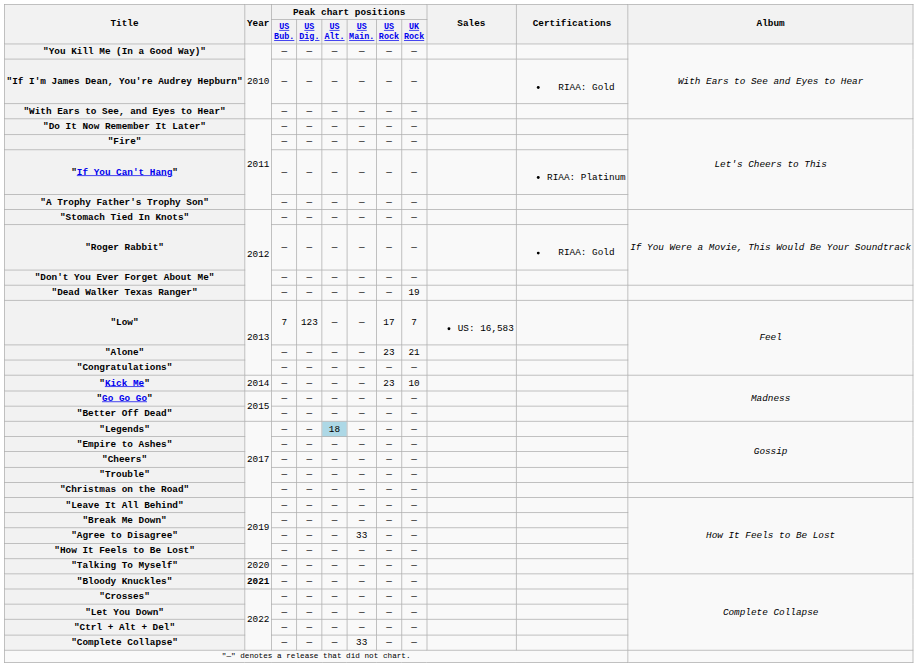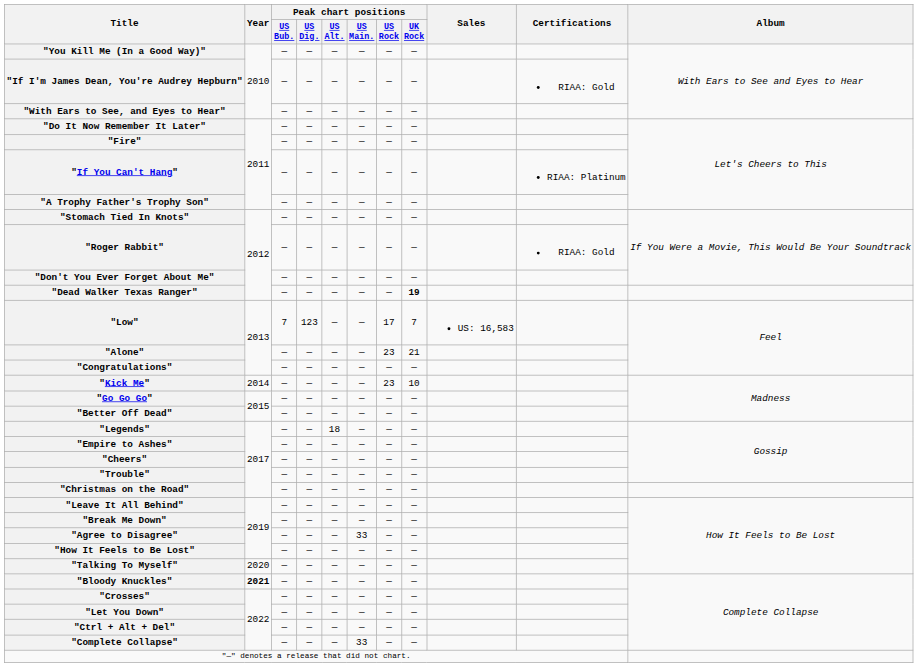(414, 293) normal -> (414, 293) bold
(334, 429) lightblue background -> (334, 429) no background
